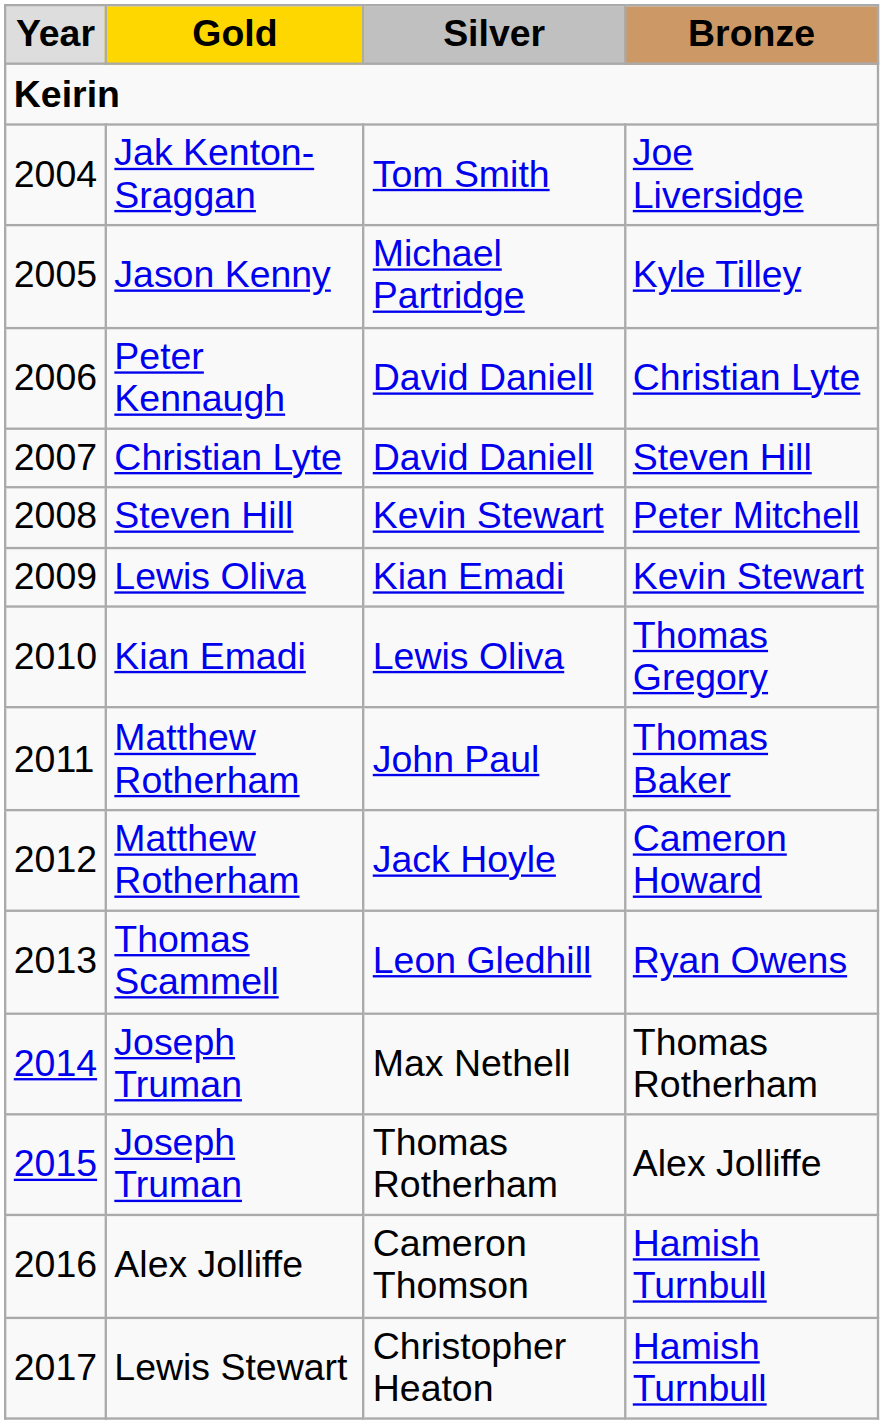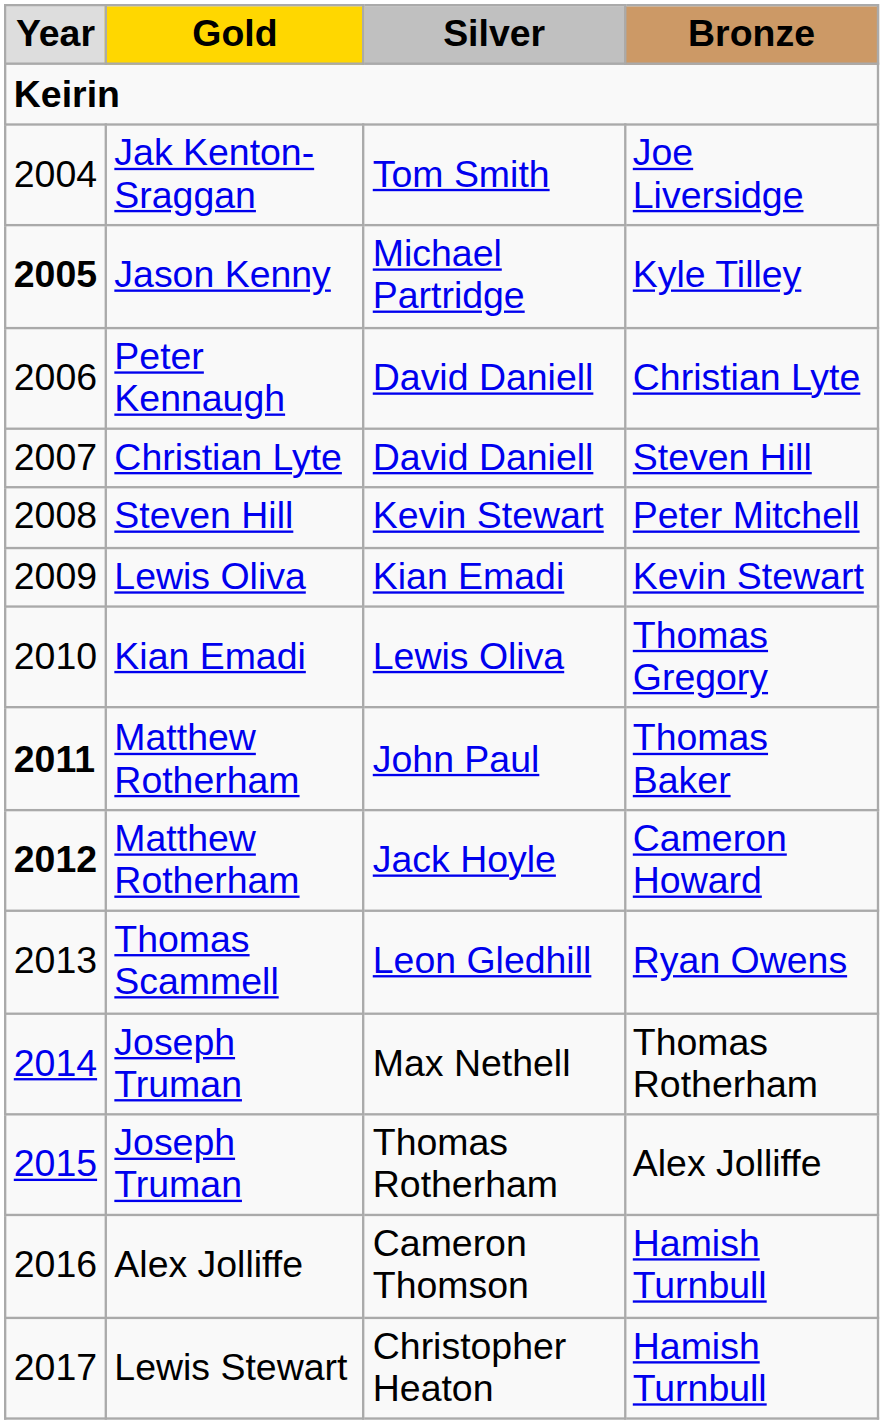(55, 275) normal -> (55, 275) bold
(54, 758) normal -> (54, 758) bold
(55, 859) normal -> (55, 859) bold
